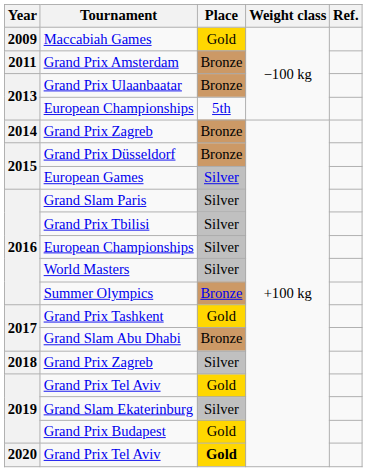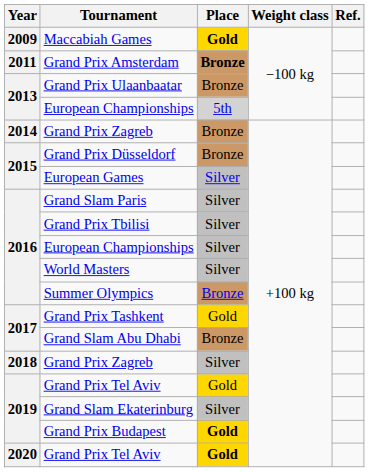(221, 39) normal -> (222, 39) bold
(221, 62) normal -> (222, 62) bold
(221, 108) no background -> (222, 108) lightgrey background
(221, 431) normal -> (222, 431) bold
